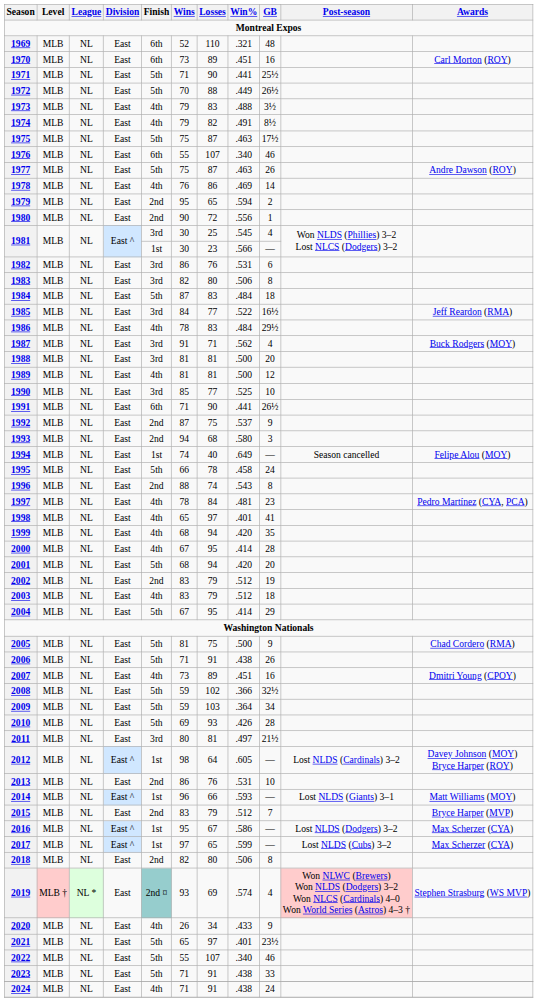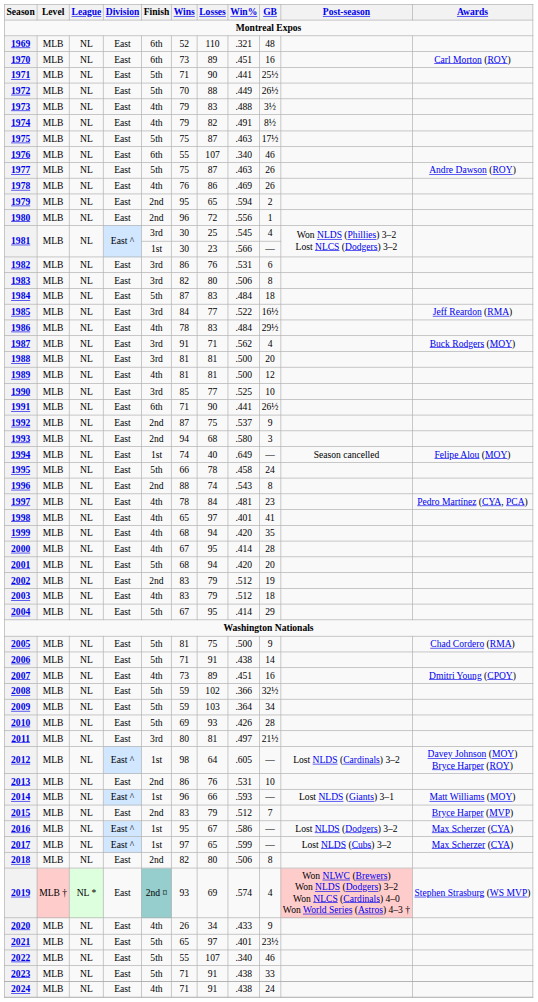(270, 186) 14 -> (270, 186) 26
(184, 217) 90 -> (184, 217) 96
(270, 659) 26 -> (270, 659) 14
